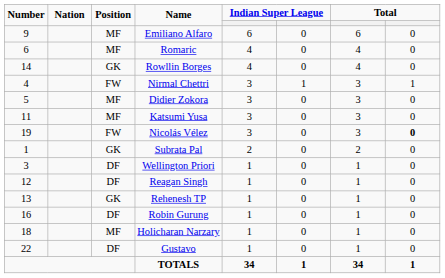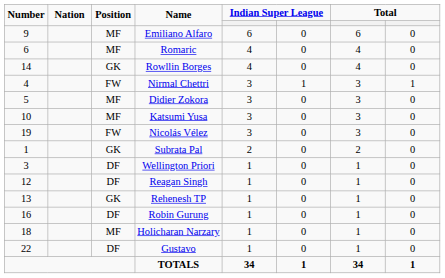(26, 116) 11 -> (26, 116) 10
(412, 132) bold -> (412, 132) normal
